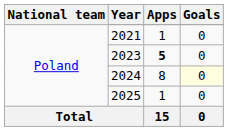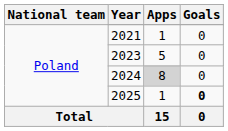(162, 55) bold -> (162, 55) normal
(162, 76) no background -> (162, 76) lightgrey background
(202, 76) lightyellow background -> (202, 76) no background
(202, 96) normal -> (202, 96) bold
